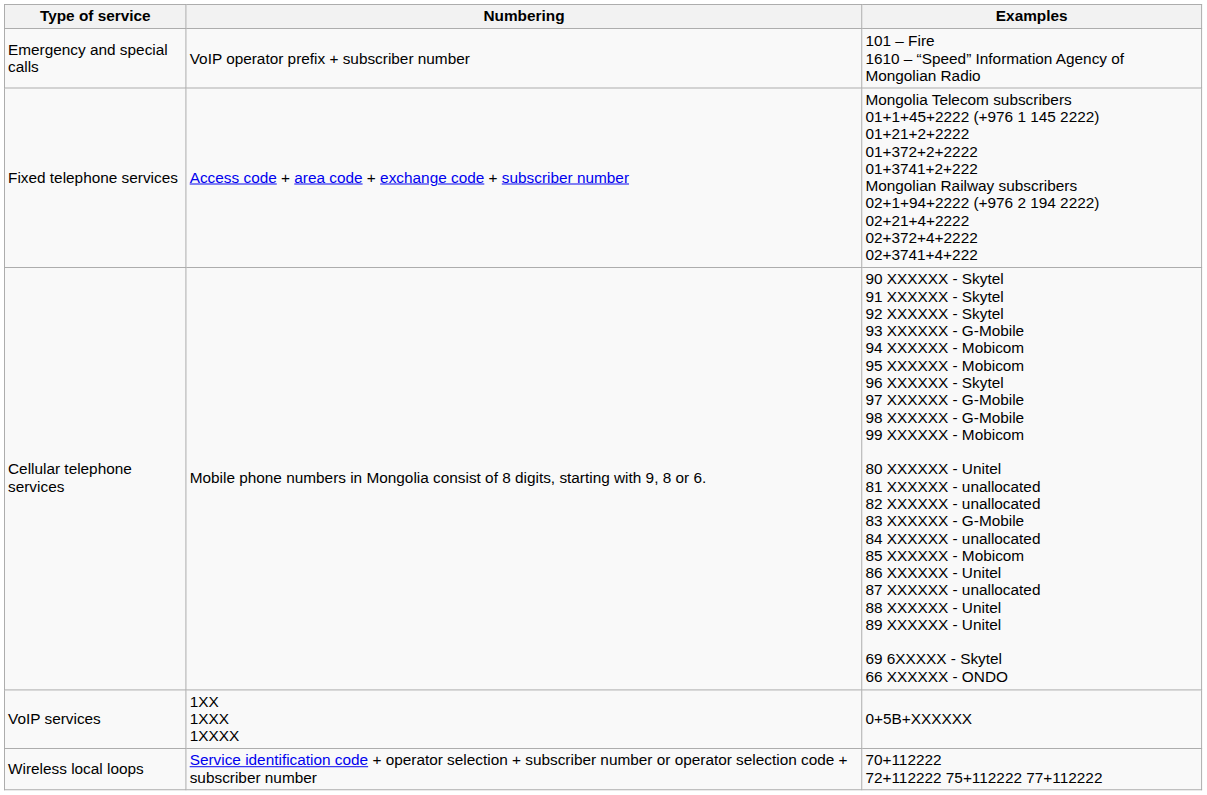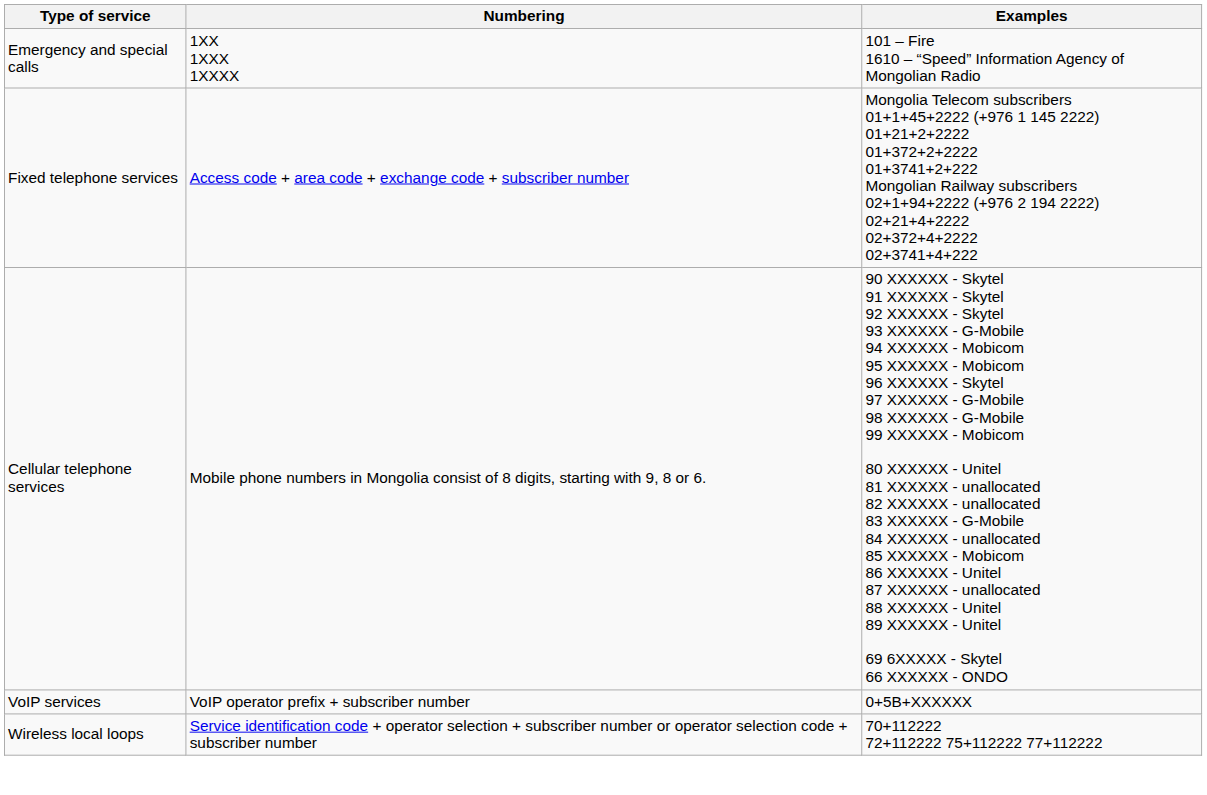(330, 58) VoIP operator prefix + subscriber number -> (214, 58) 1XX 1XXX 1XXXX
(214, 718) 1XX 1XXX 1XXXX -> (330, 701) VoIP operator prefix + subscriber number
